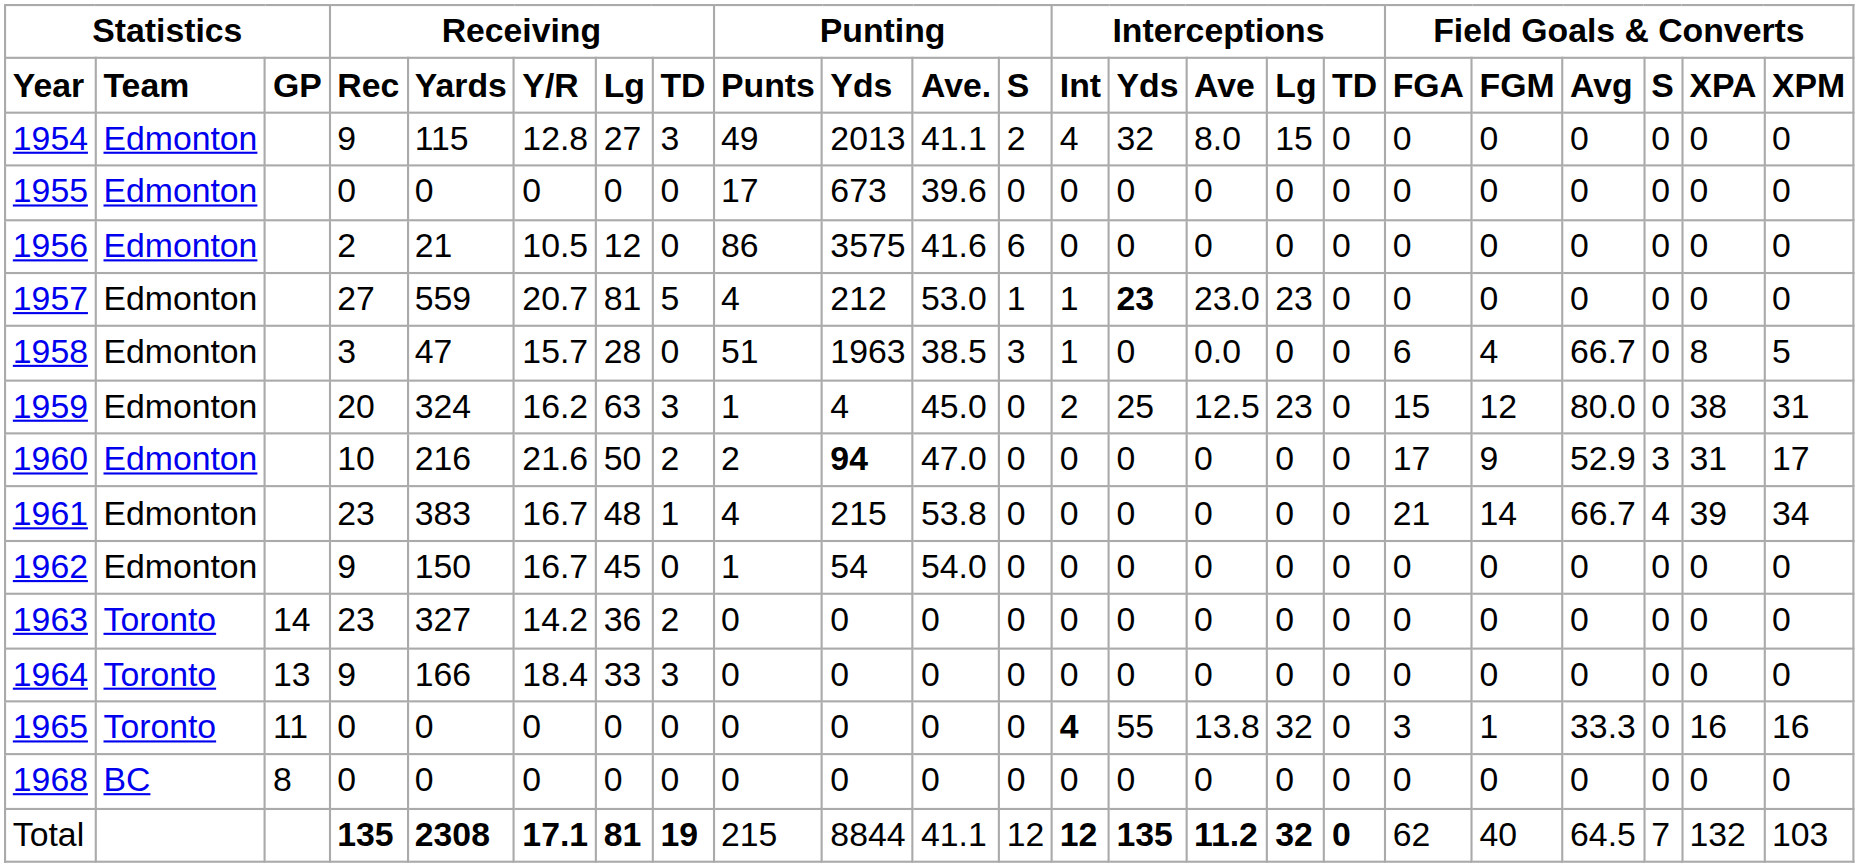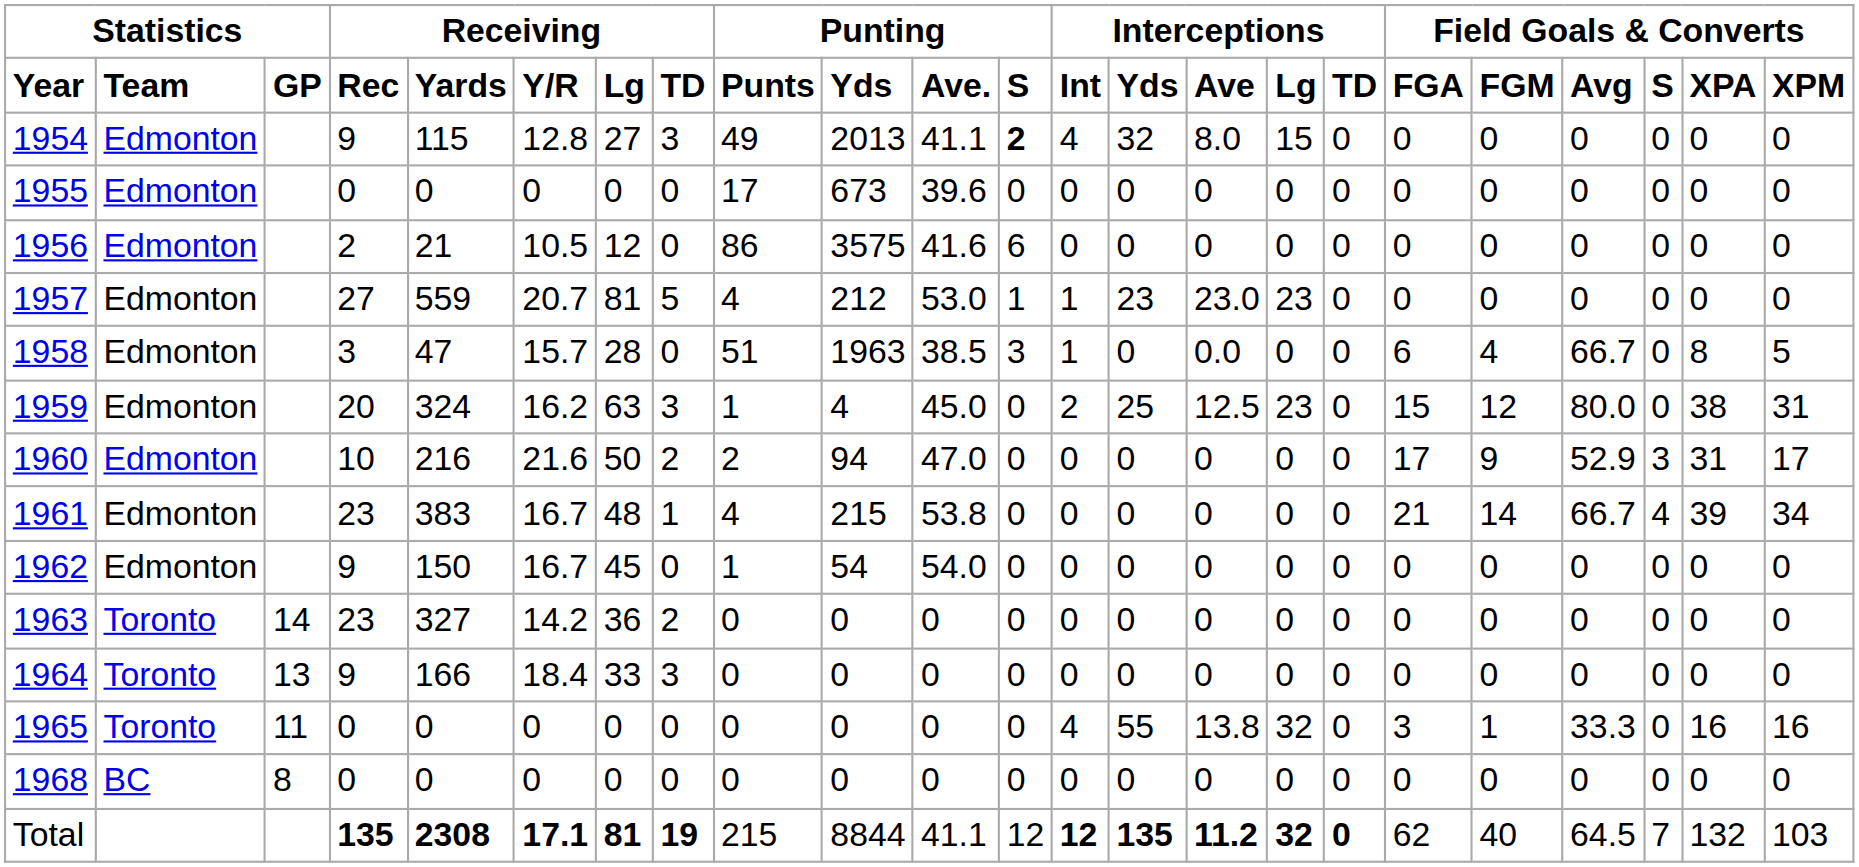(1016, 138) normal -> (1016, 138) bold
(1135, 298) bold -> (1135, 298) normal
(849, 459) bold -> (849, 459) normal
(1069, 727) bold -> (1069, 727) normal
